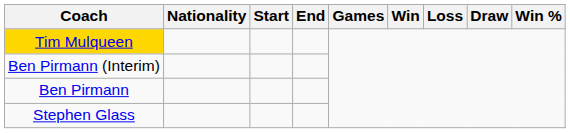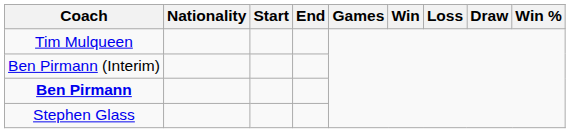(84, 41) gold background -> (84, 41) no background
(84, 90) normal -> (84, 90) bold
